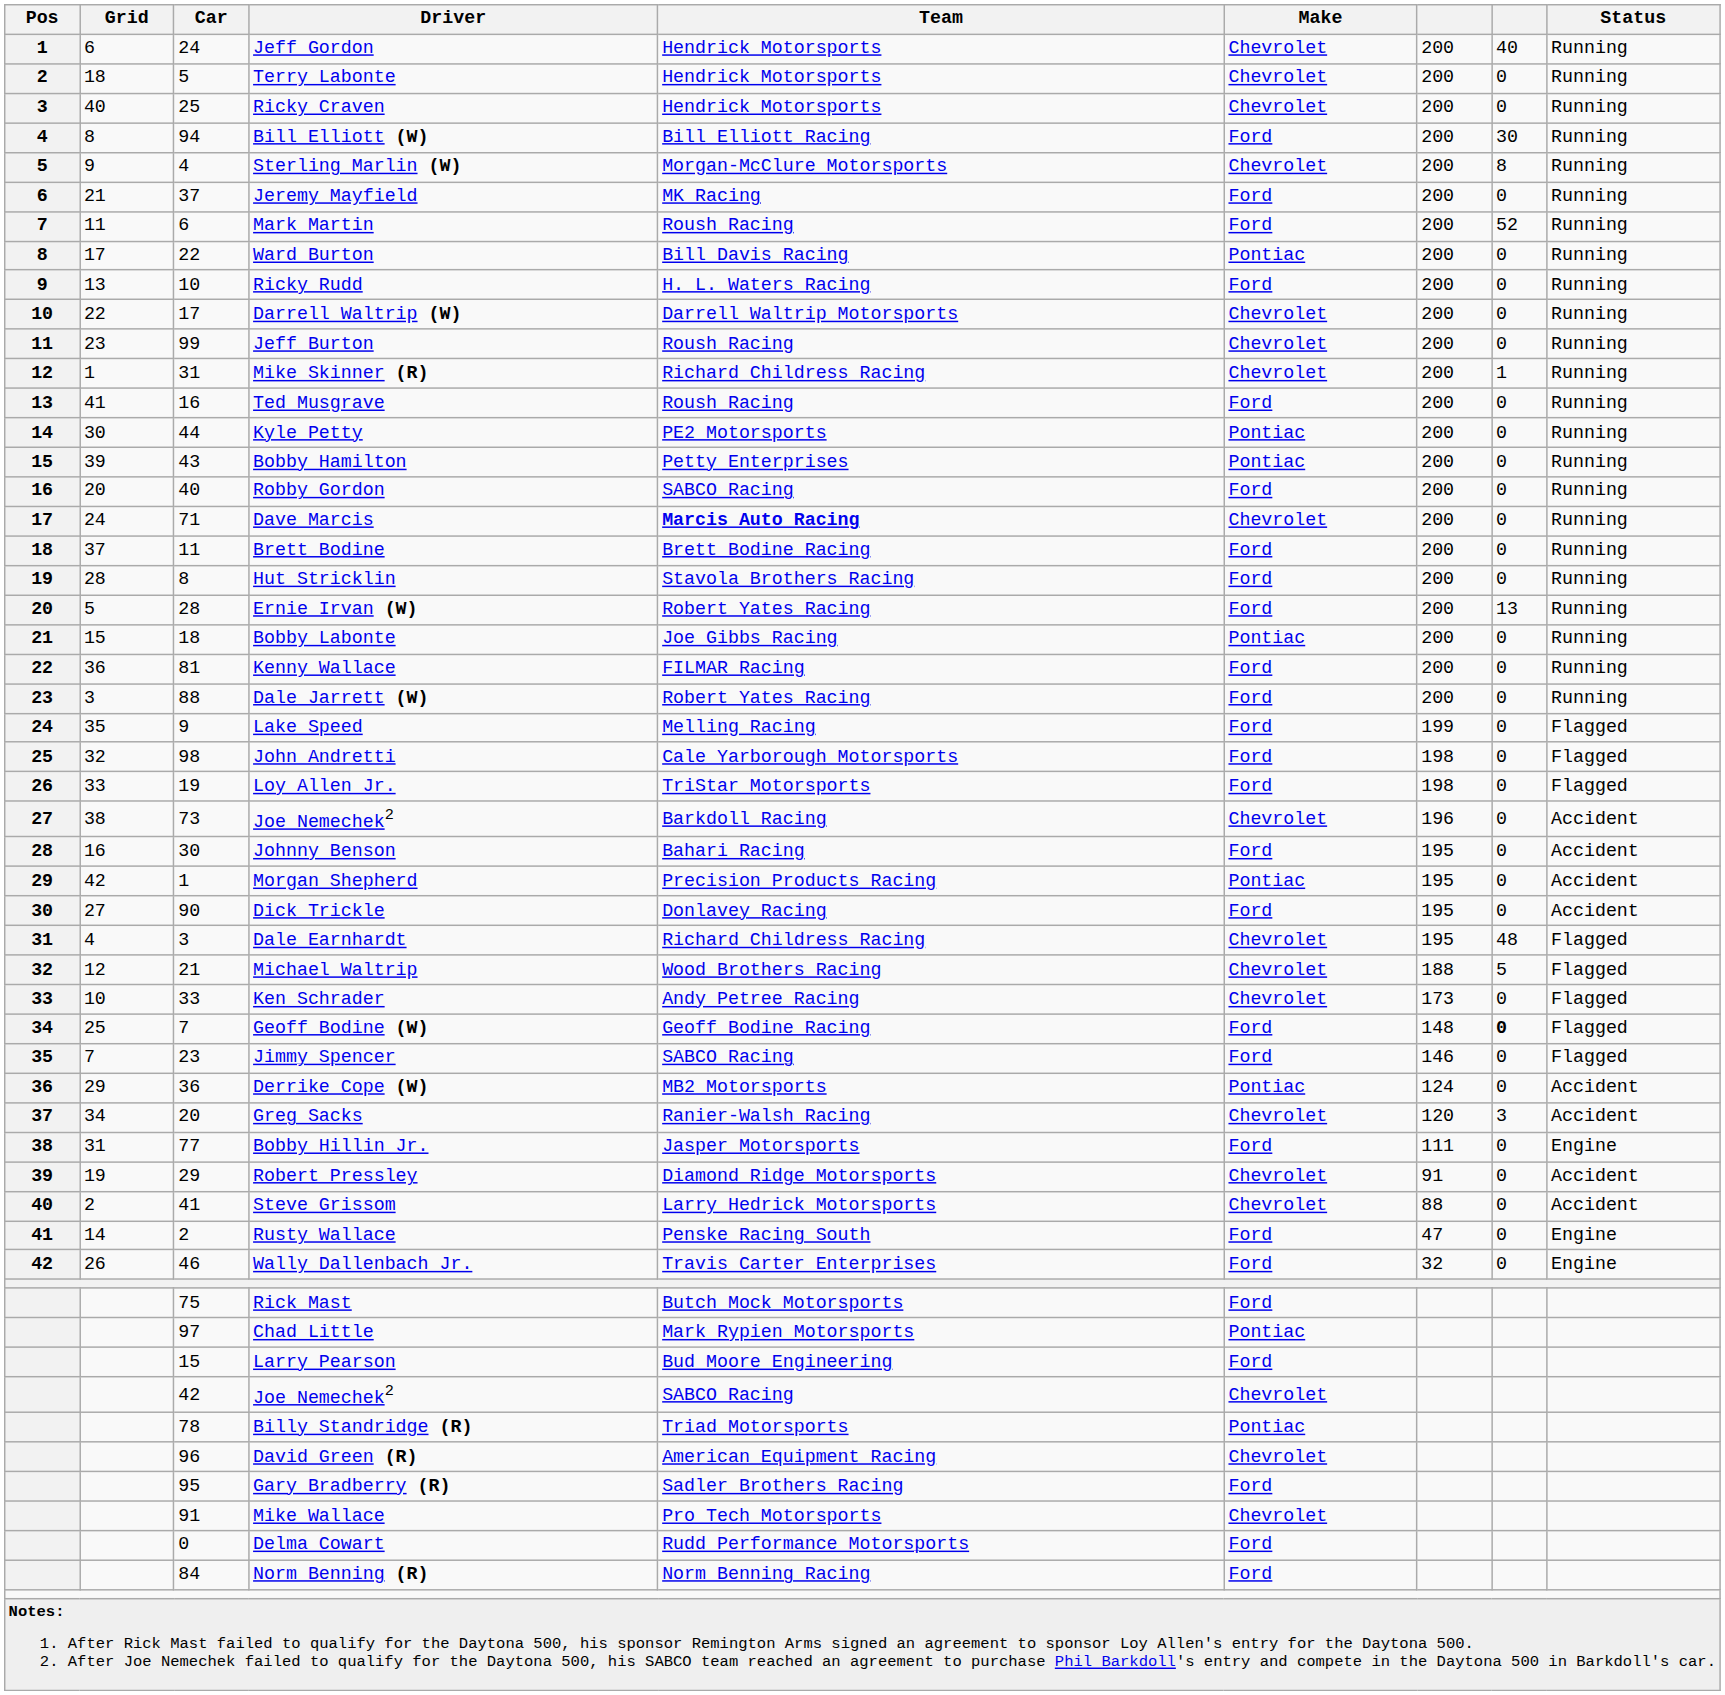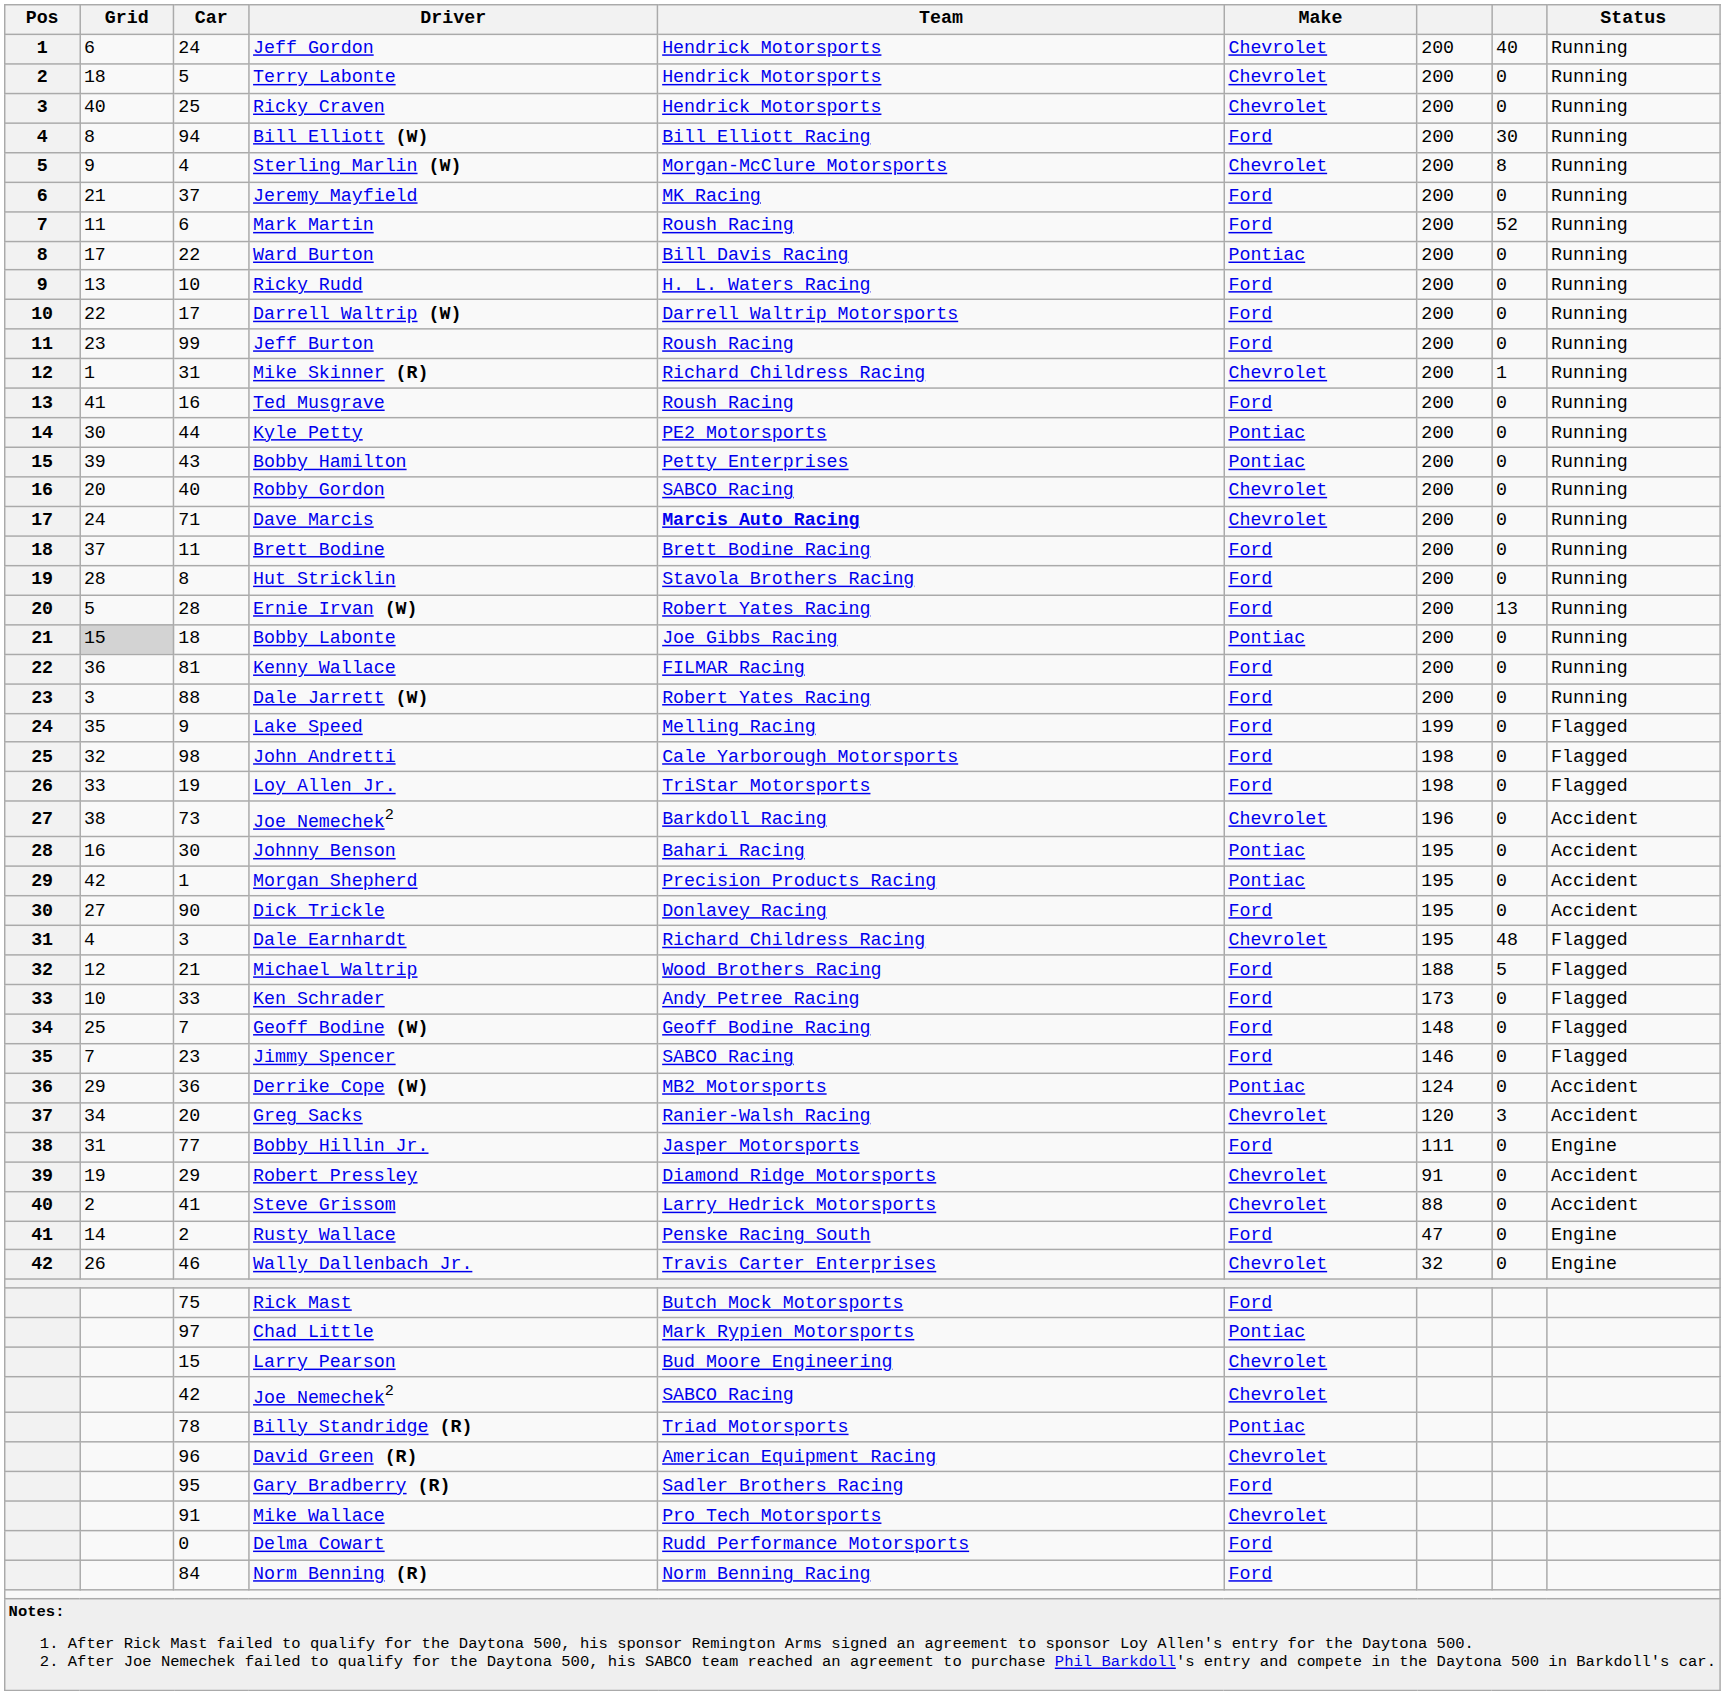(1278, 315) Chevrolet -> (1250, 315) Ford
(1278, 344) Chevrolet -> (1250, 344) Ford
(1250, 492) Ford -> (1278, 492) Chevrolet
(95, 639) no background -> (95, 639) lightgrey background
(1250, 852) Ford -> (1267, 852) Pontiac
(1278, 970) Chevrolet -> (1250, 970) Ford
(1278, 1000) Chevrolet -> (1250, 1000) Ford
(1501, 1029) bold -> (1501, 1029) normal
(1250, 1265) Ford -> (1278, 1265) Chevrolet
(1250, 1363) Ford -> (1278, 1363) Chevrolet
